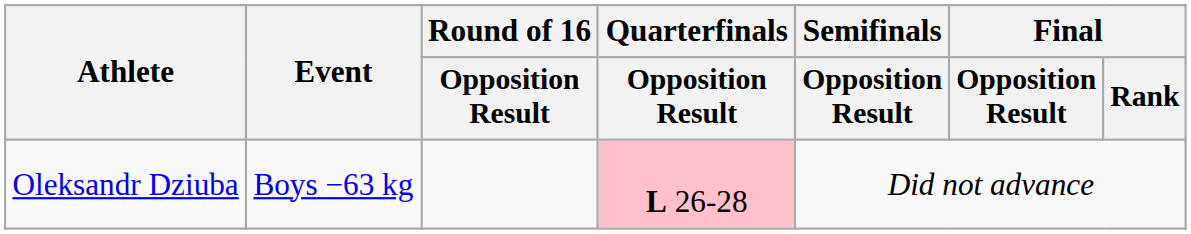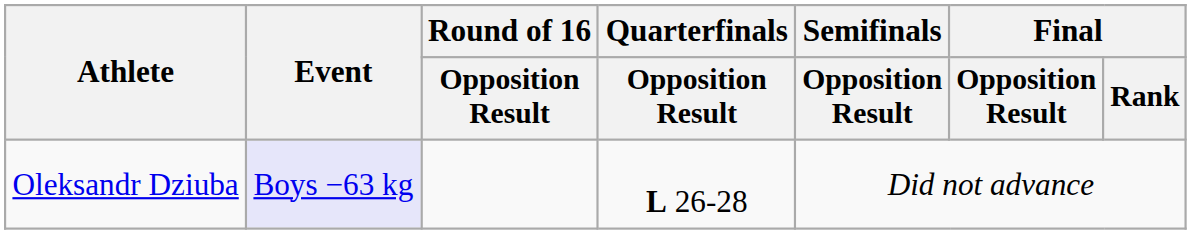(333, 184) no background -> (333, 184) lavender background
(697, 202) pink background -> (697, 202) no background
